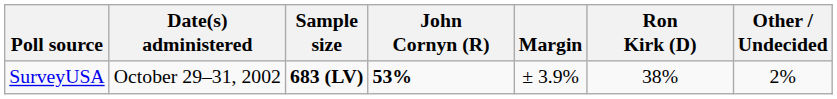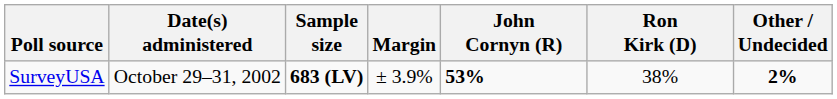columns swapped: (551, 44) <-> (441, 32)
(783, 76) normal -> (783, 76) bold
